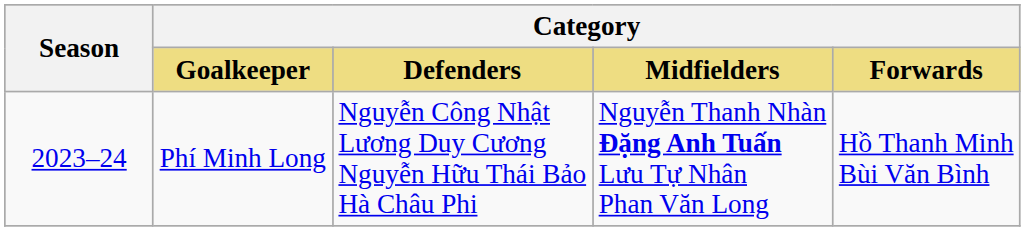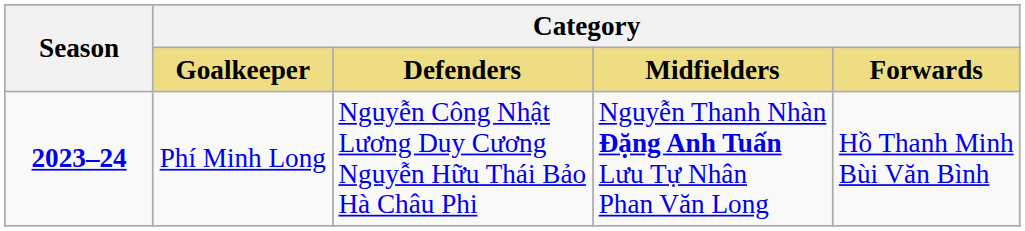(79, 158) normal -> (79, 158) bold
